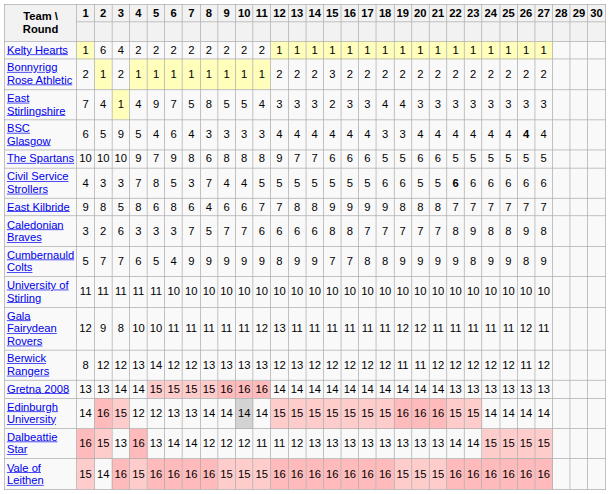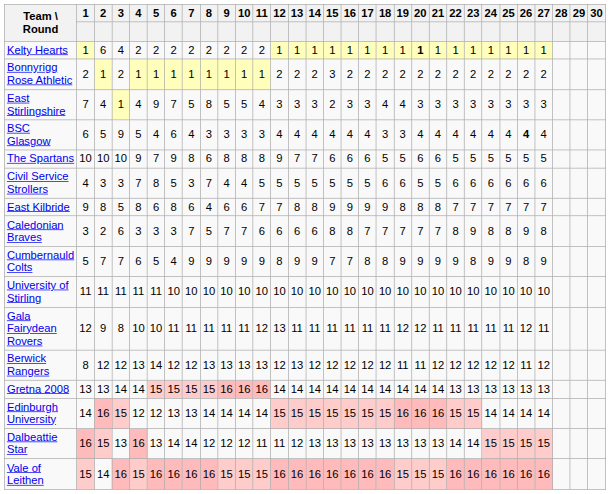(420, 50) normal -> (420, 50) bold
(456, 183) bold -> (456, 183) normal
(244, 413) lightgrey background -> (244, 413) no background
